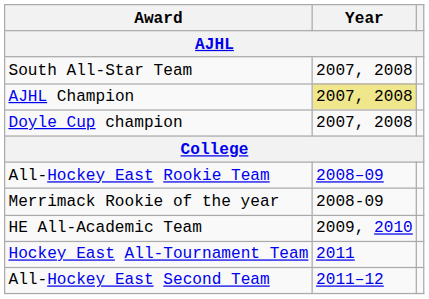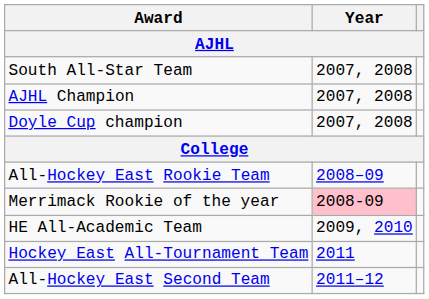(364, 97) khaki background -> (364, 97) no background
(350, 202) no background -> (350, 202) pink background
